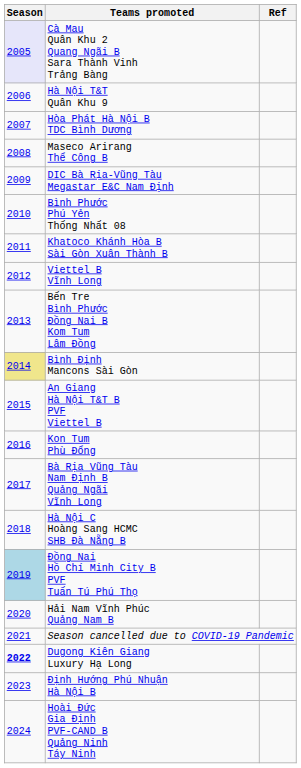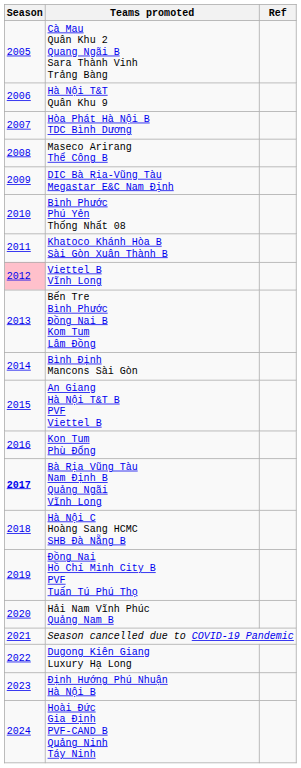(19, 52) lavender background -> (19, 52) no background
(19, 276) no background -> (19, 276) pink background
(19, 366) khaki background -> (19, 366) no background
(19, 485) normal -> (19, 485) bold
(19, 575) lightblue background -> (19, 575) no background
(19, 658) bold -> (19, 658) normal
